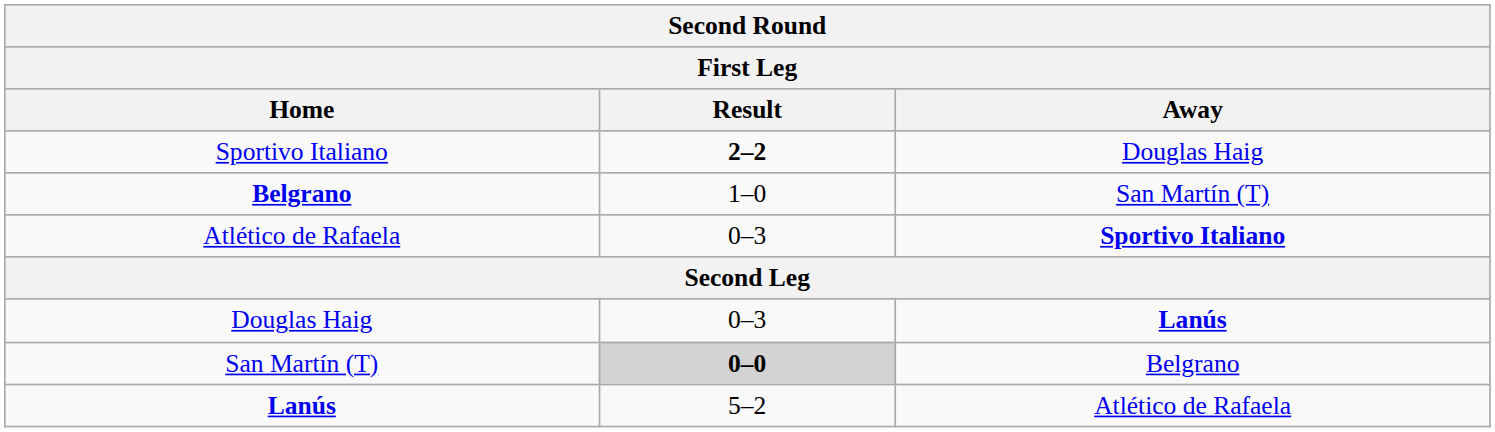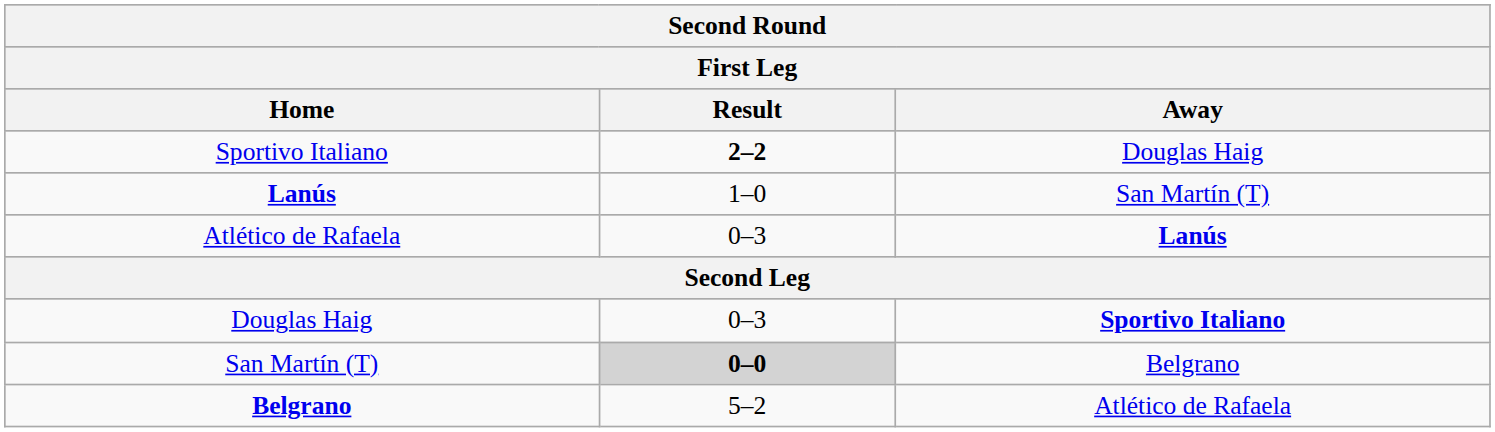(302, 194) Belgrano -> (302, 194) Lanús
(1193, 236) Sportivo Italiano -> (1193, 236) Lanús
(1193, 320) Lanús -> (1193, 320) Sportivo Italiano
(302, 404) Lanús -> (302, 404) Belgrano
